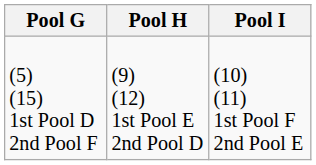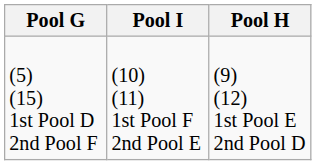columns swapped: (158, 20) <-> (260, 20)
